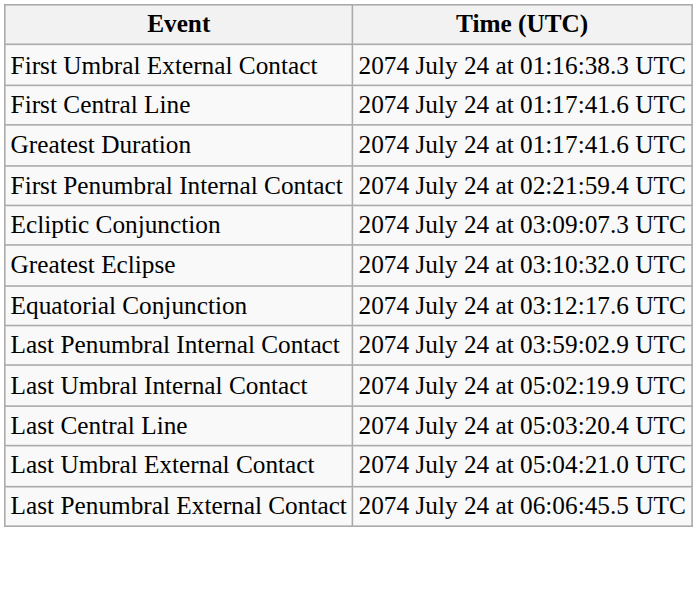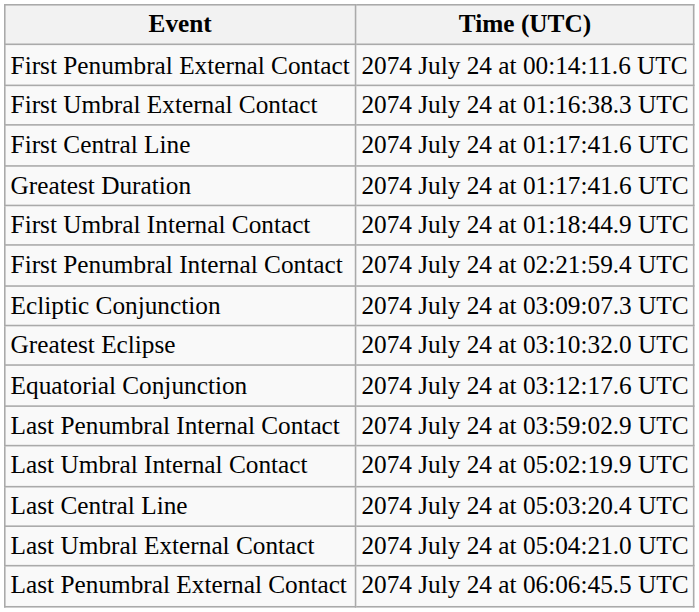+ row: (180, 64)
+ row: (161, 225)
